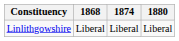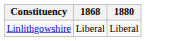- column: (124, 12)
